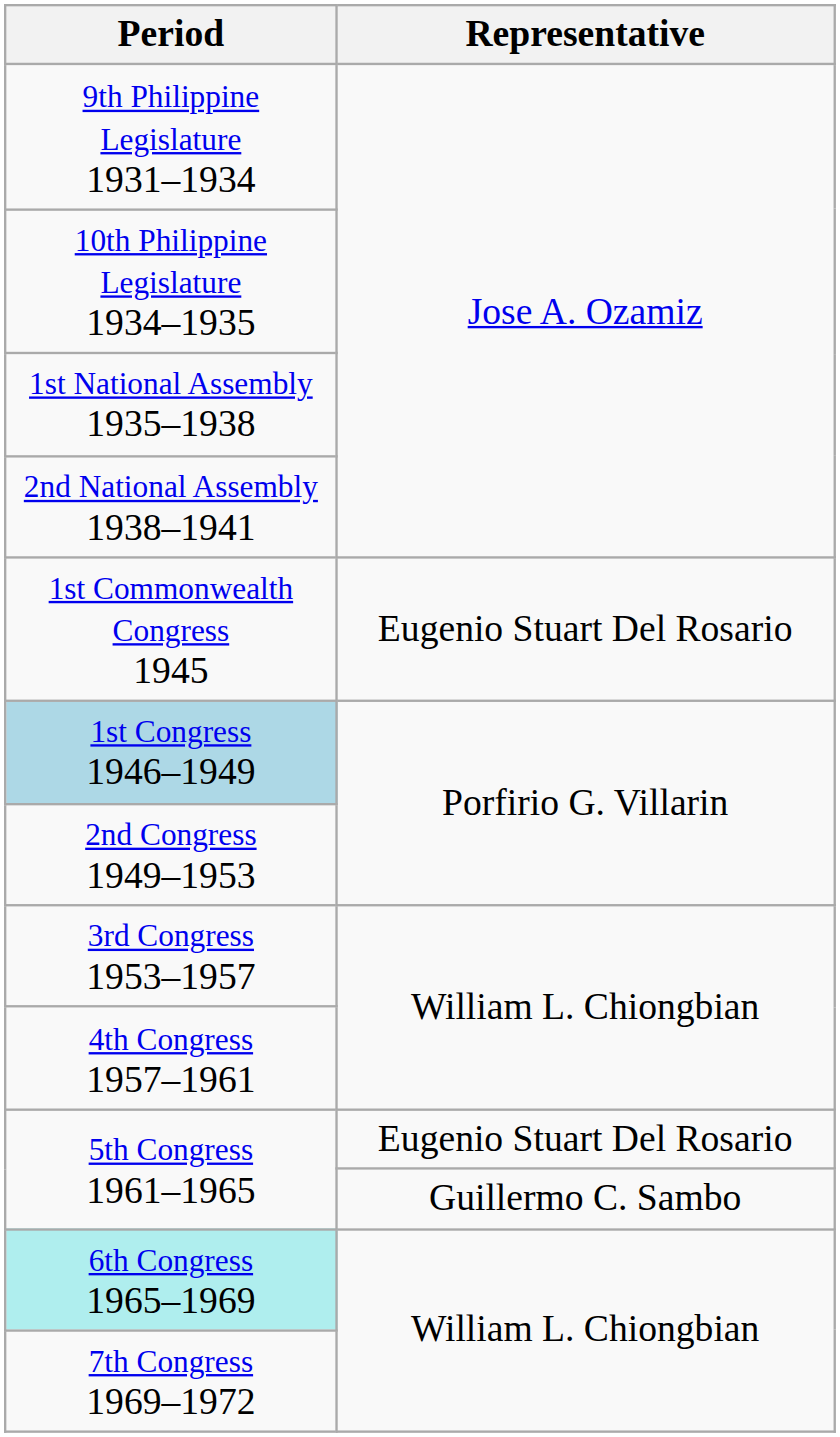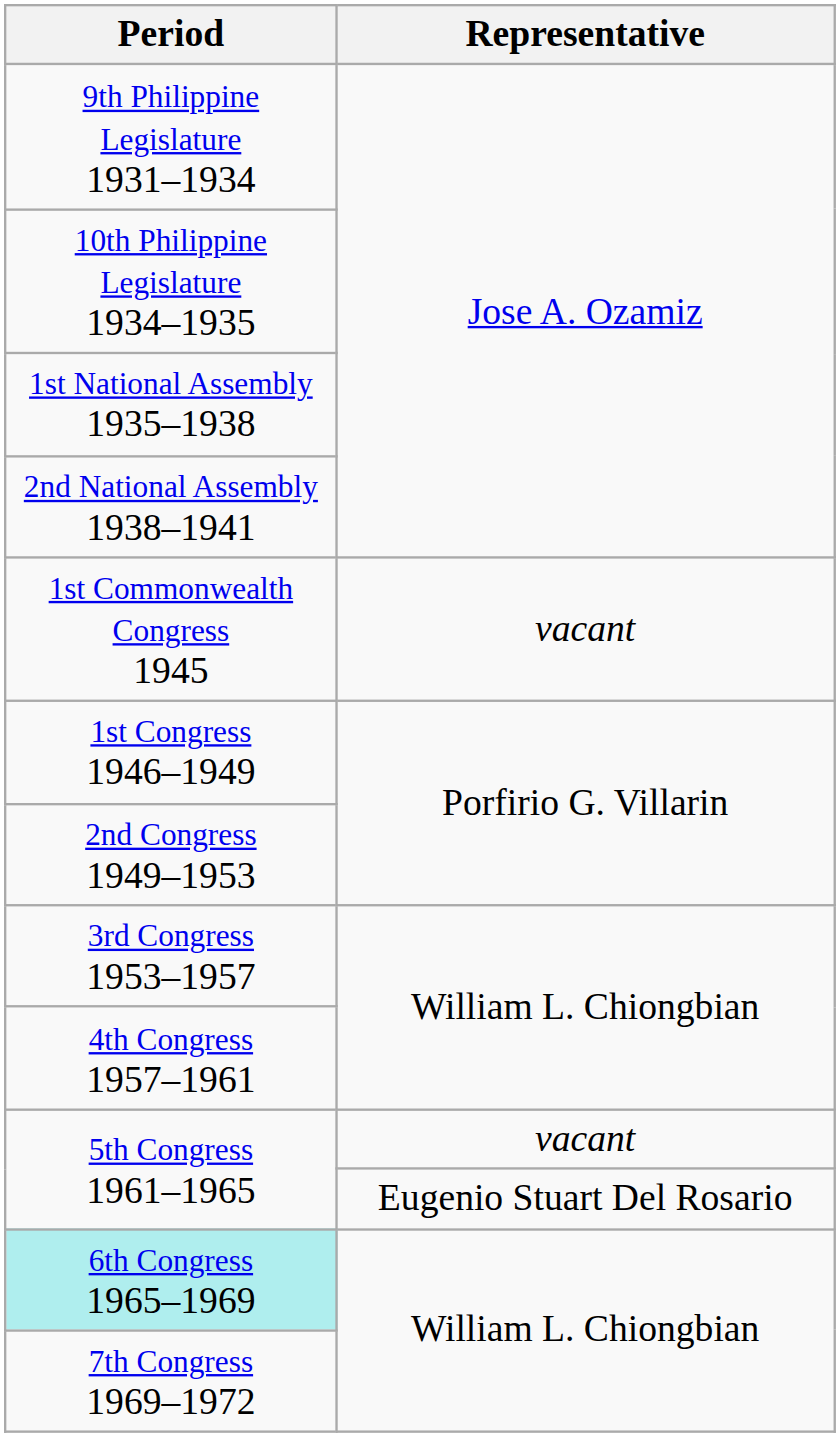(585, 628) Eugenio Stuart Del Rosario -> (585, 628) vacant
(171, 754) lightblue background -> (171, 754) no background
(585, 1138) Eugenio Stuart Del Rosario -> (585, 1138) vacant
(585, 1197) Guillermo C. Sambo -> (585, 1197) Eugenio Stuart Del Rosario
